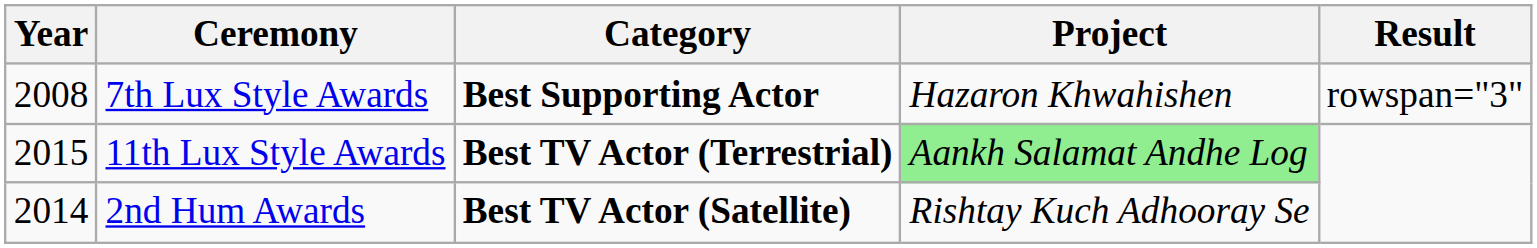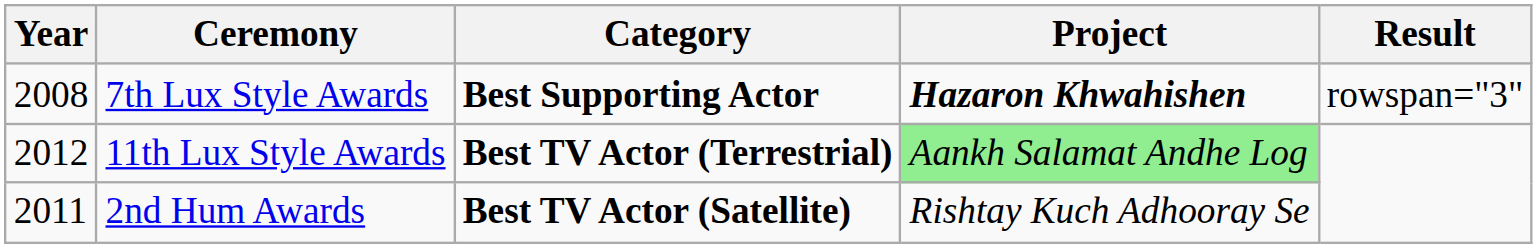(1071, 93) normal -> (1078, 93) bold
(51, 152) 2015 -> (51, 152) 2012
(51, 211) 2014 -> (50, 211) 2011
